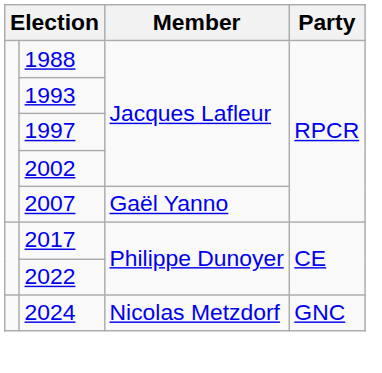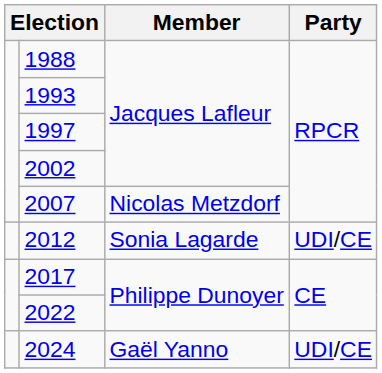(169, 204) Gaël Yanno -> (195, 204) Nicolas Metzdorf
+ row: (50, 240)
(195, 312) Nicolas Metzdorf -> (169, 349) Gaël Yanno
(320, 312) GNC -> (333, 349) UDI/CE
